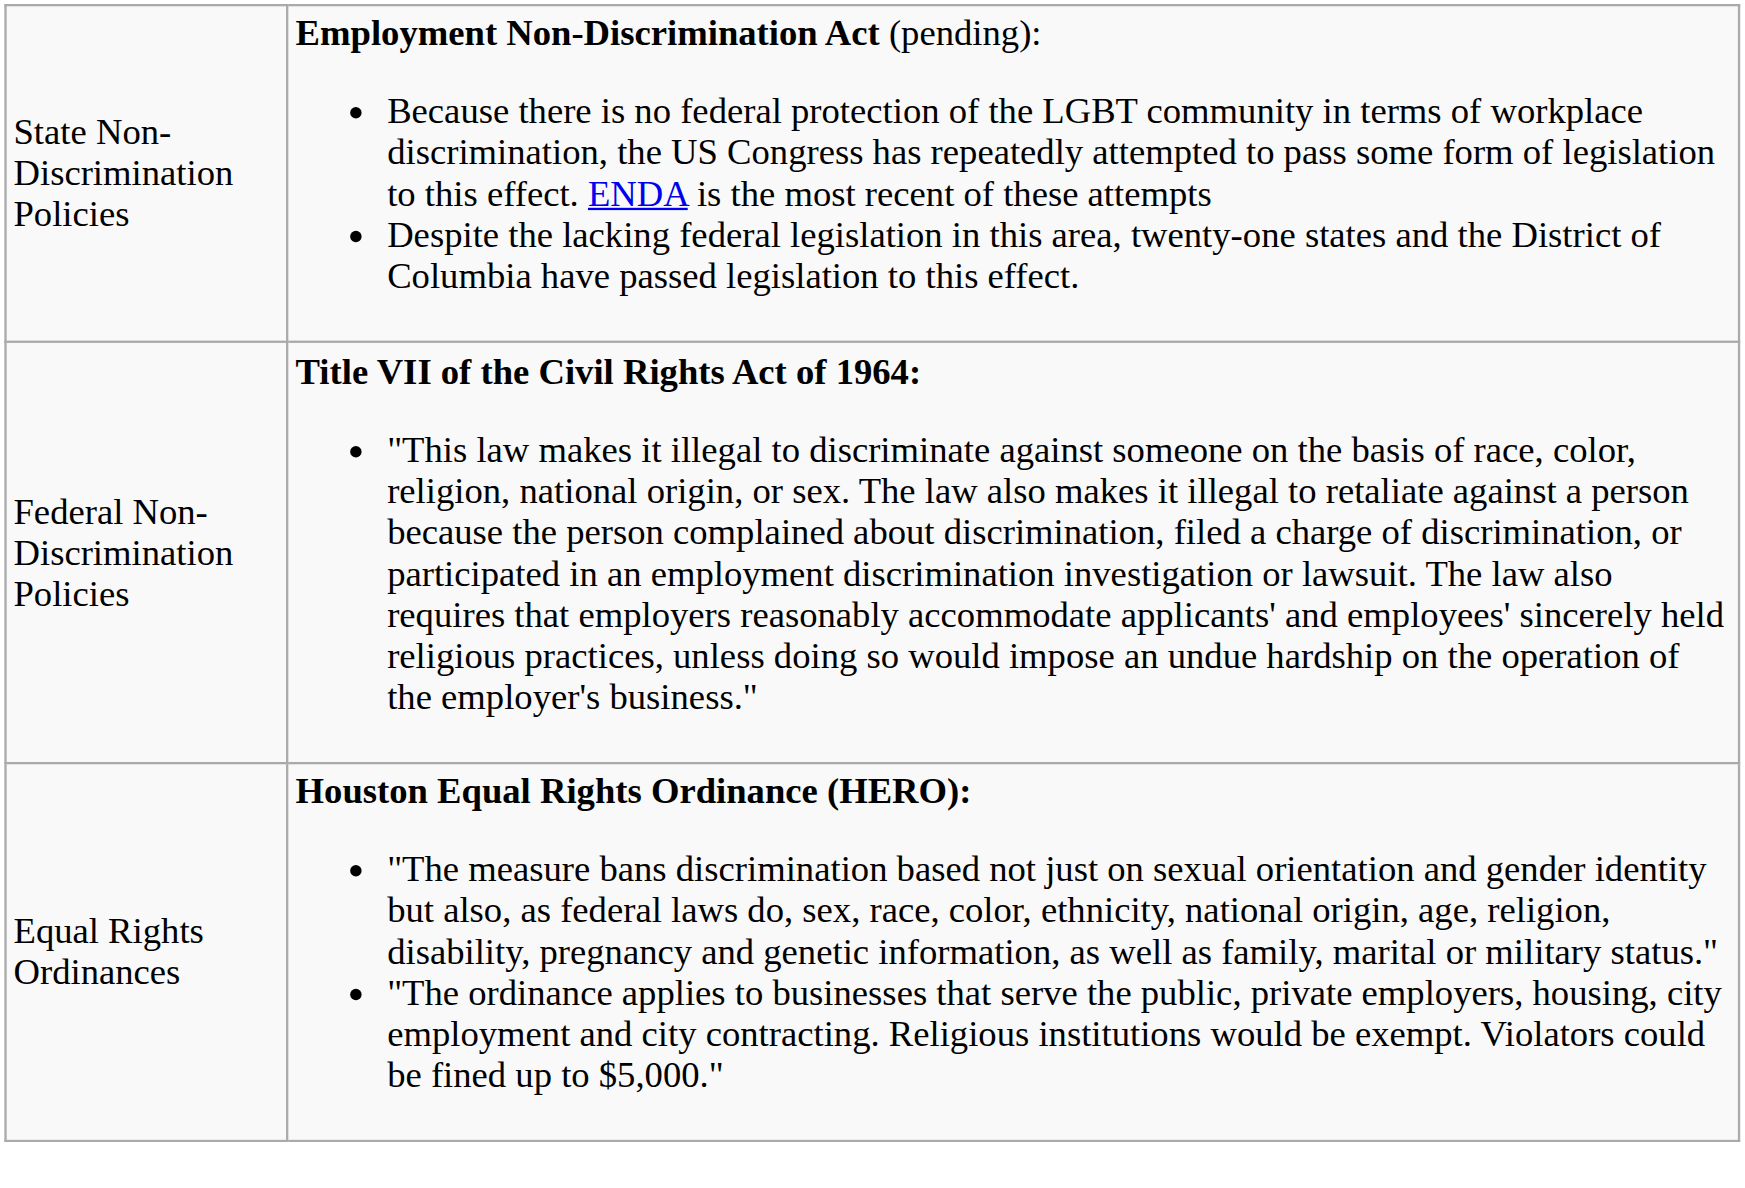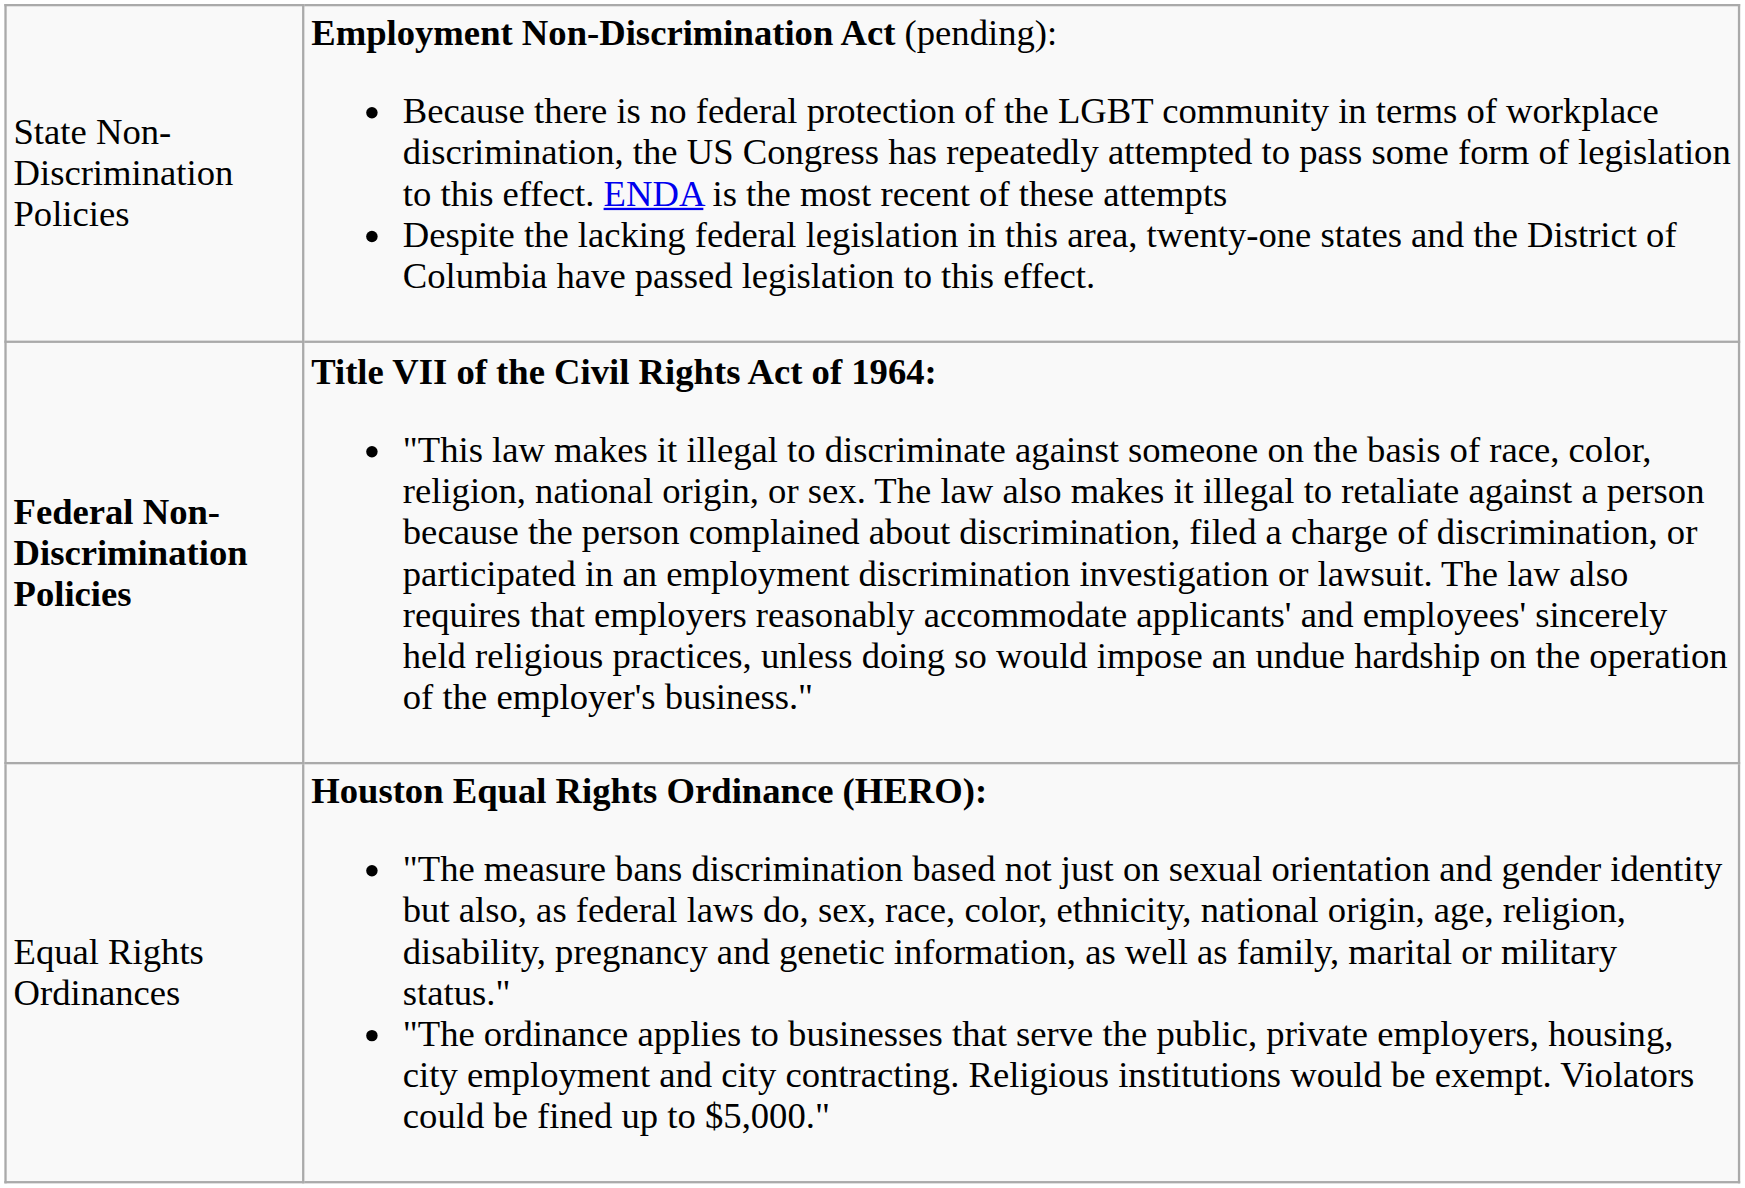(123, 551) normal -> (131, 551) bold
